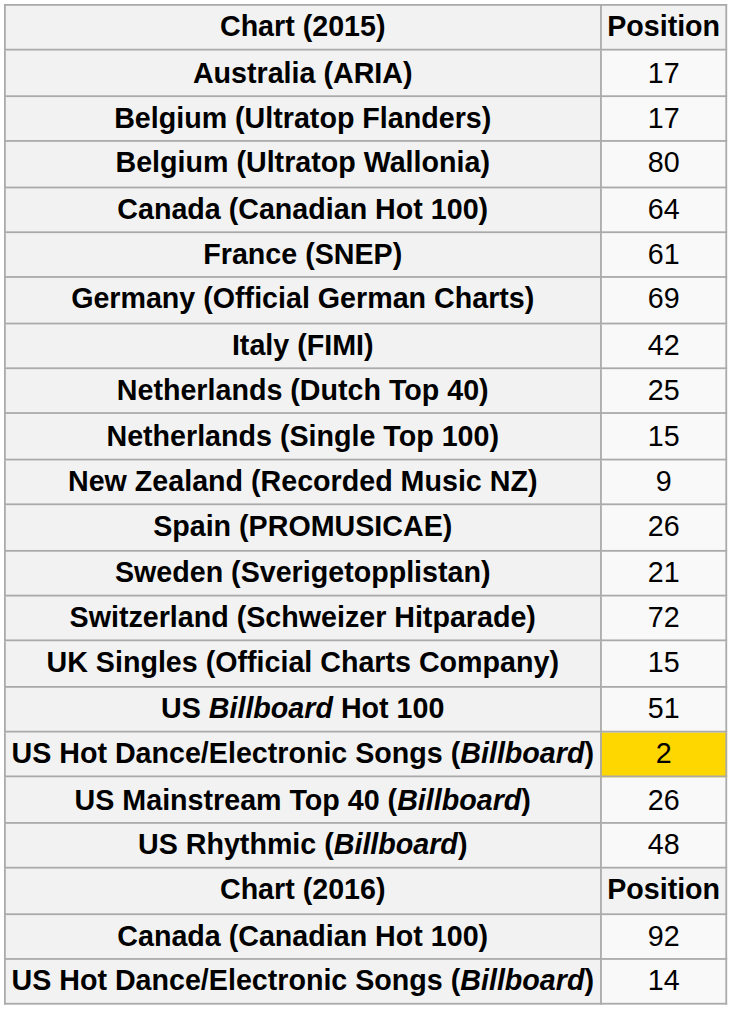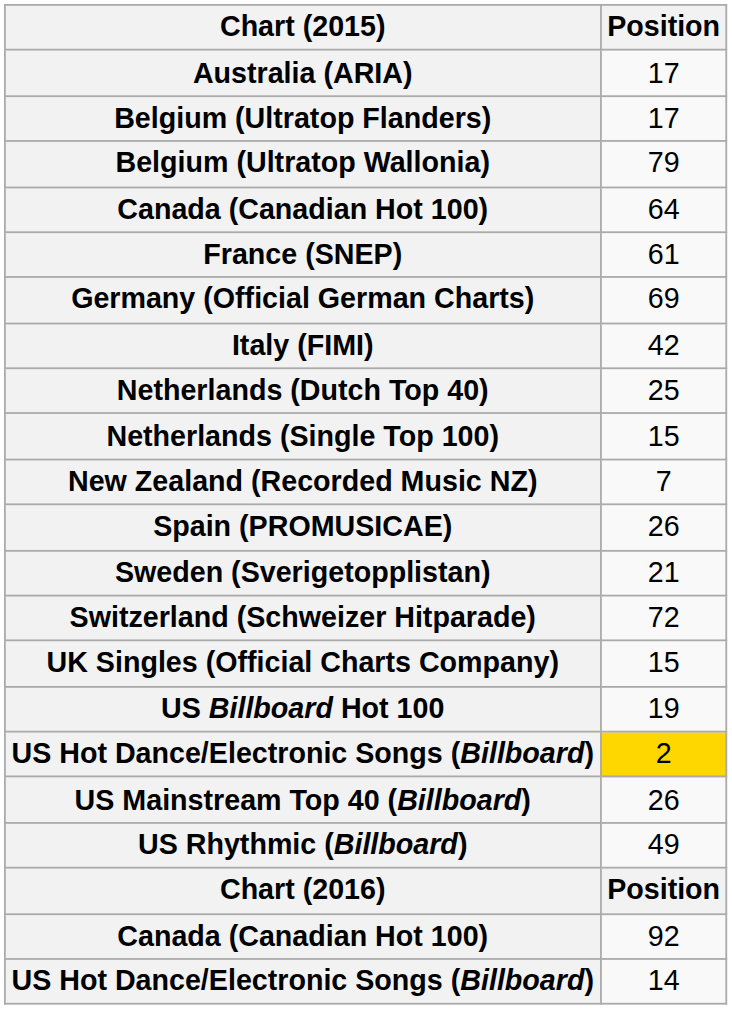(664, 163) 80 -> (664, 163) 79
(664, 481) 9 -> (664, 481) 7
(664, 708) 51 -> (664, 708) 19
(664, 844) 48 -> (664, 844) 49
